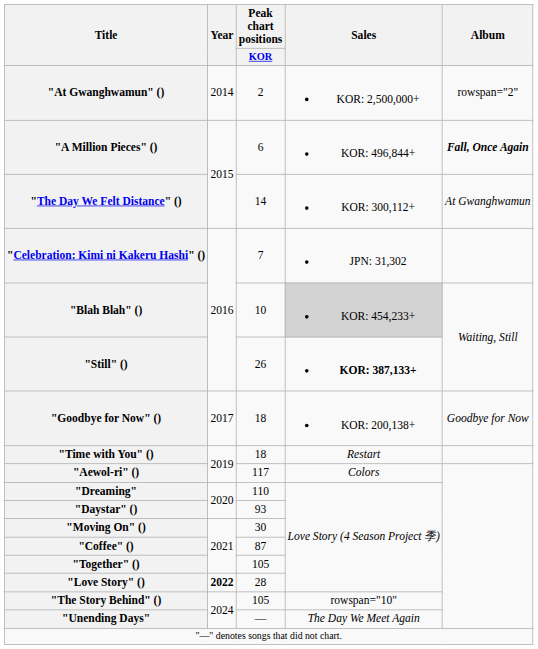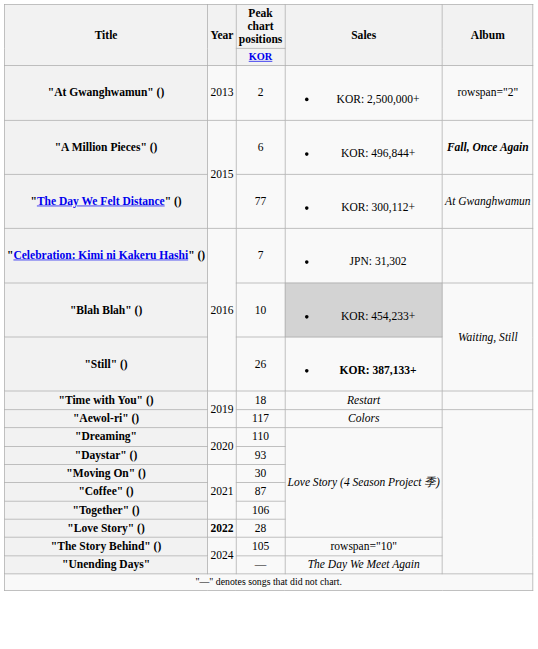(222, 92) 2014 -> (222, 92) 2013
(261, 201) 14 -> (261, 201) 77
- row: (106, 418)
(261, 564) 105 -> (261, 510) 106
